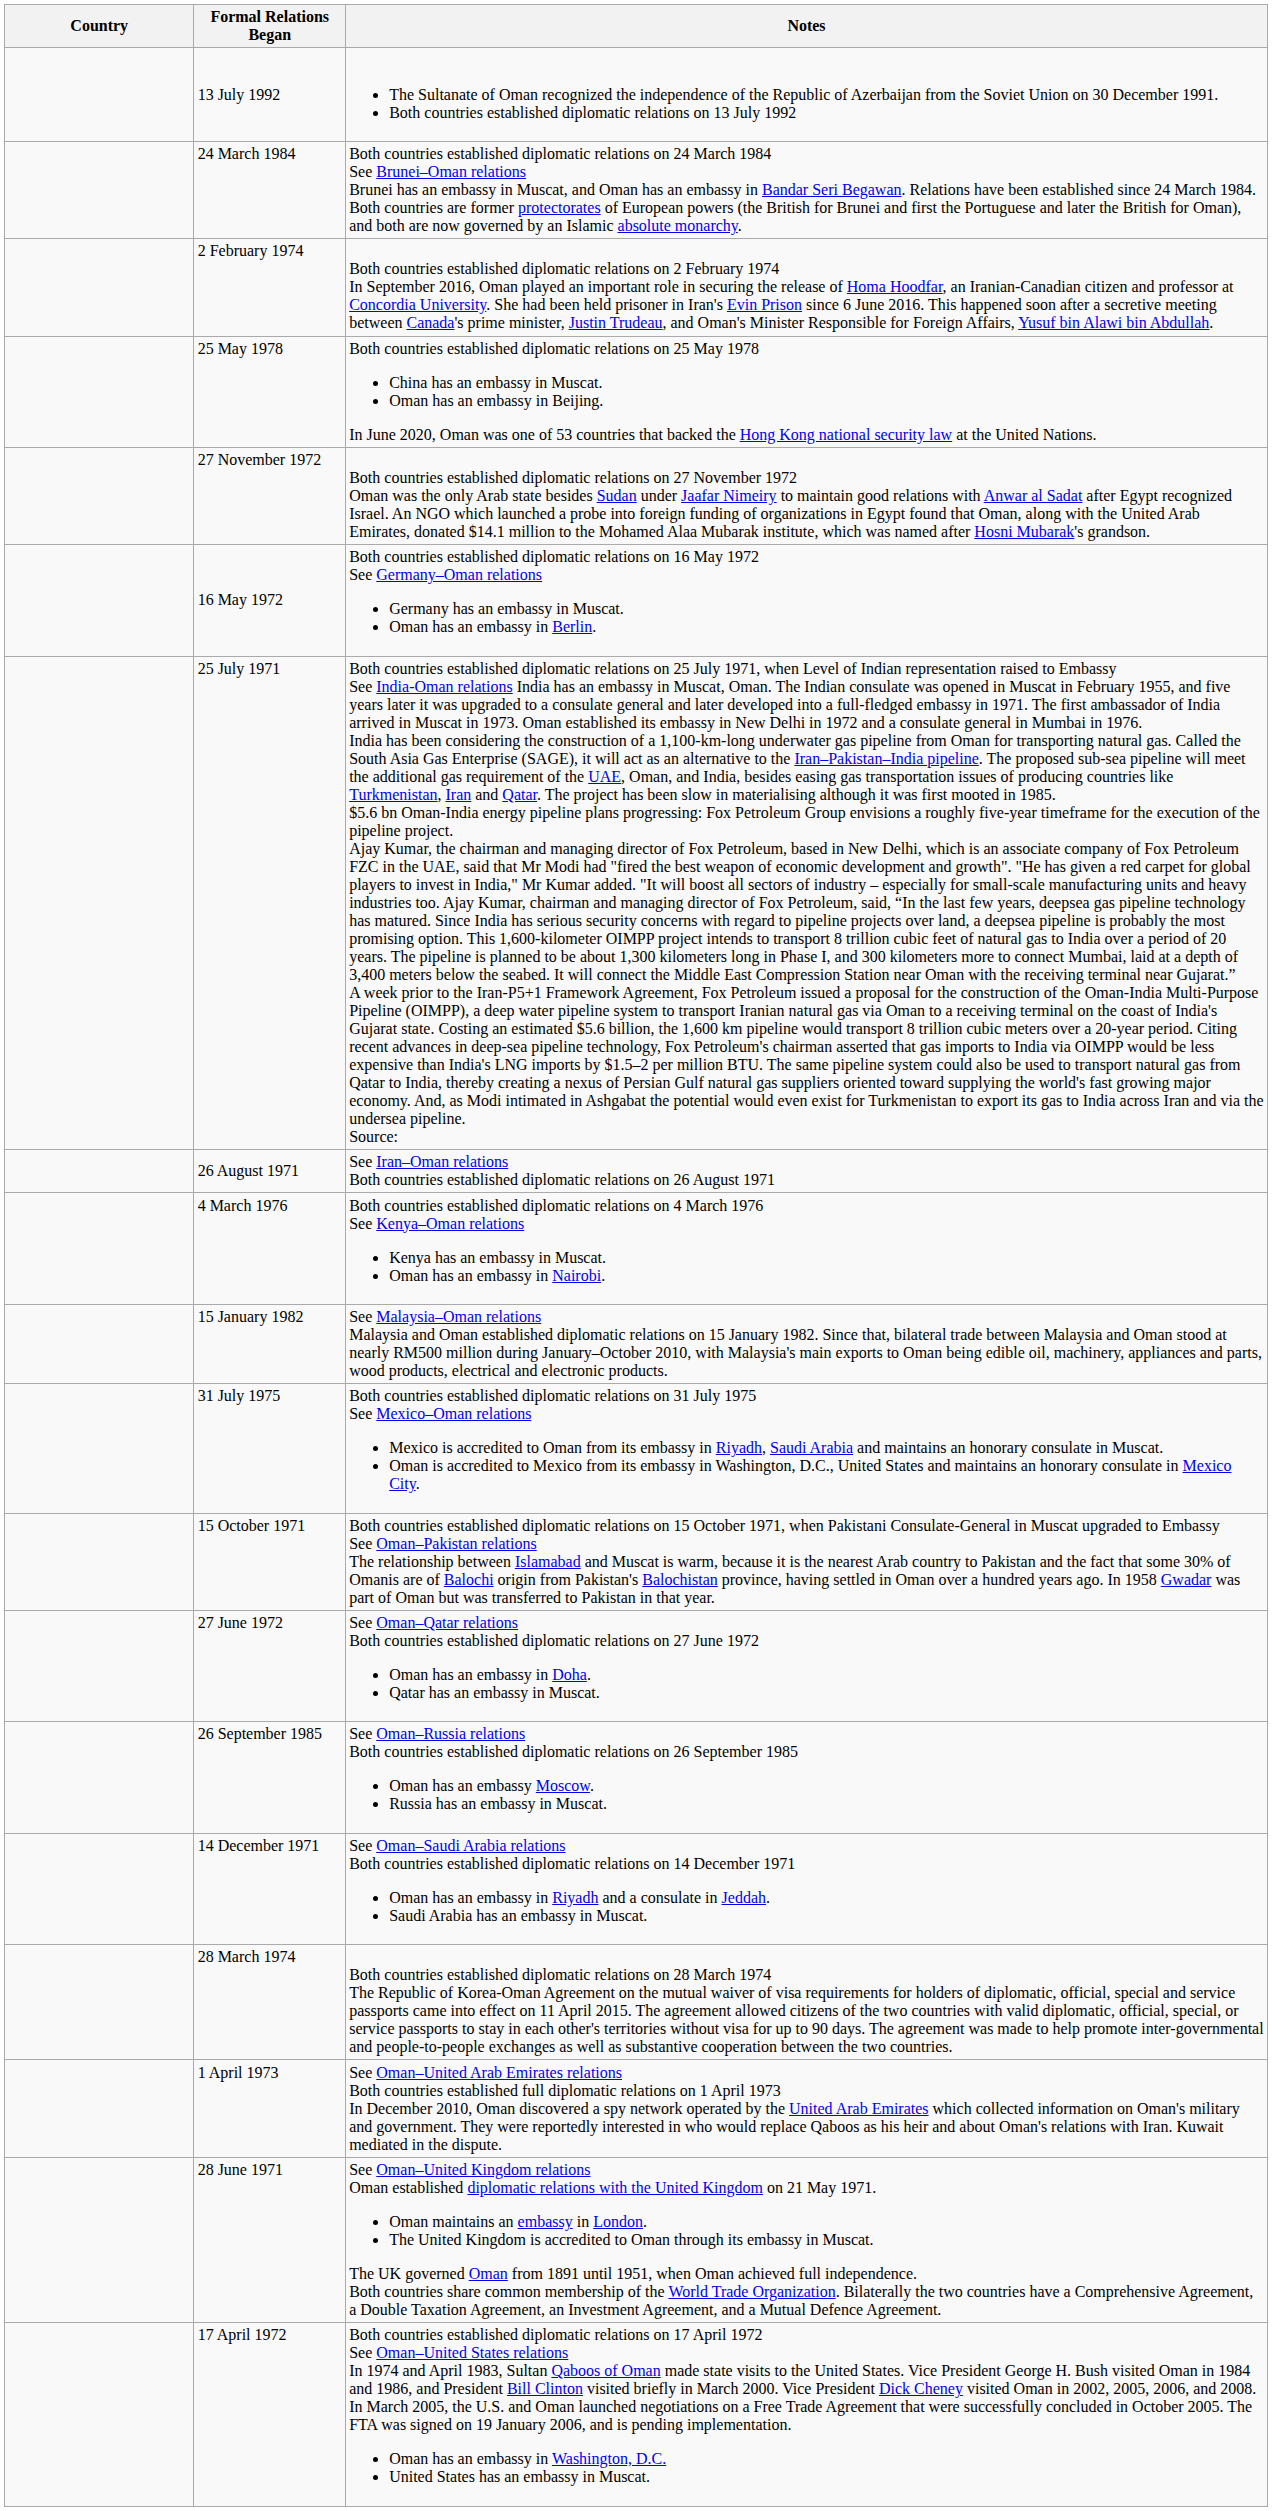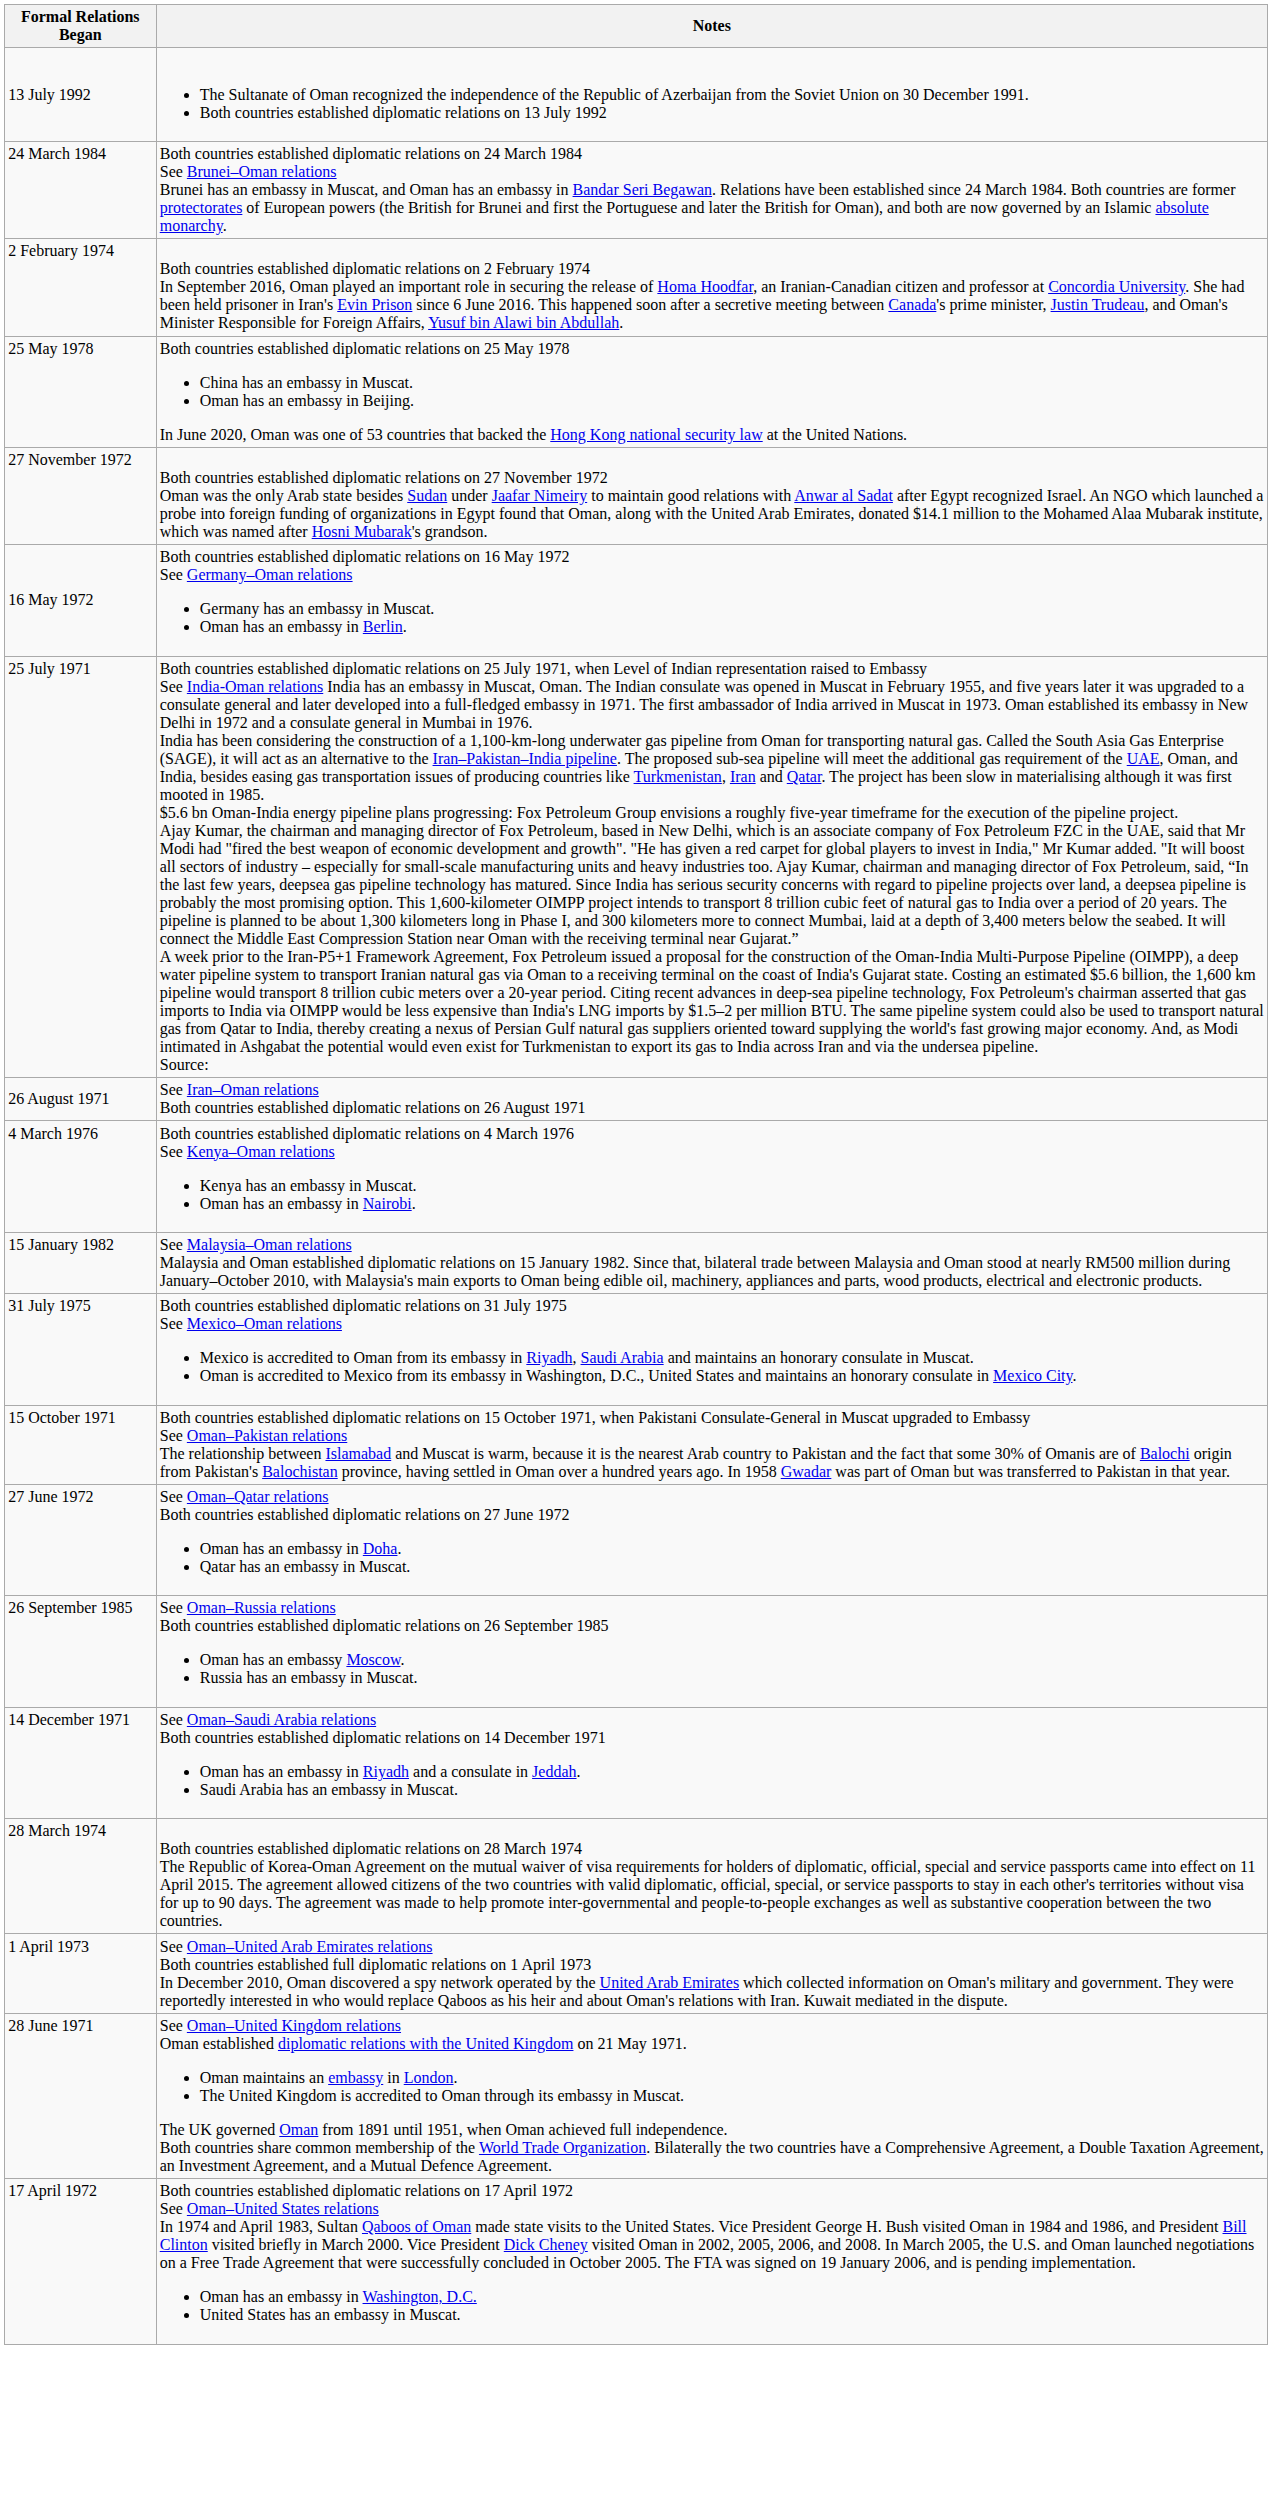- column: (99, 26)
